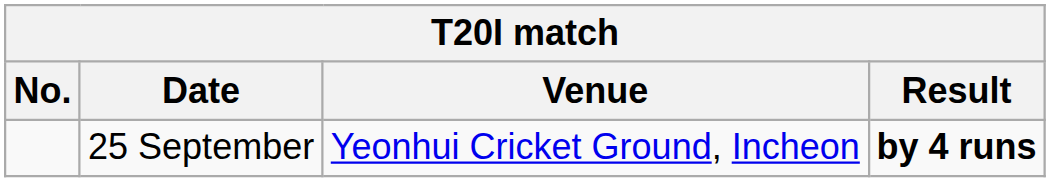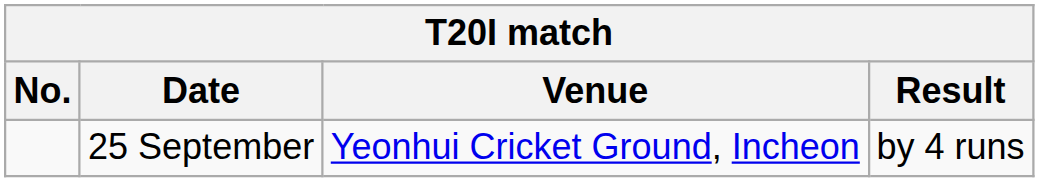(956, 147) bold -> (950, 147) normal
